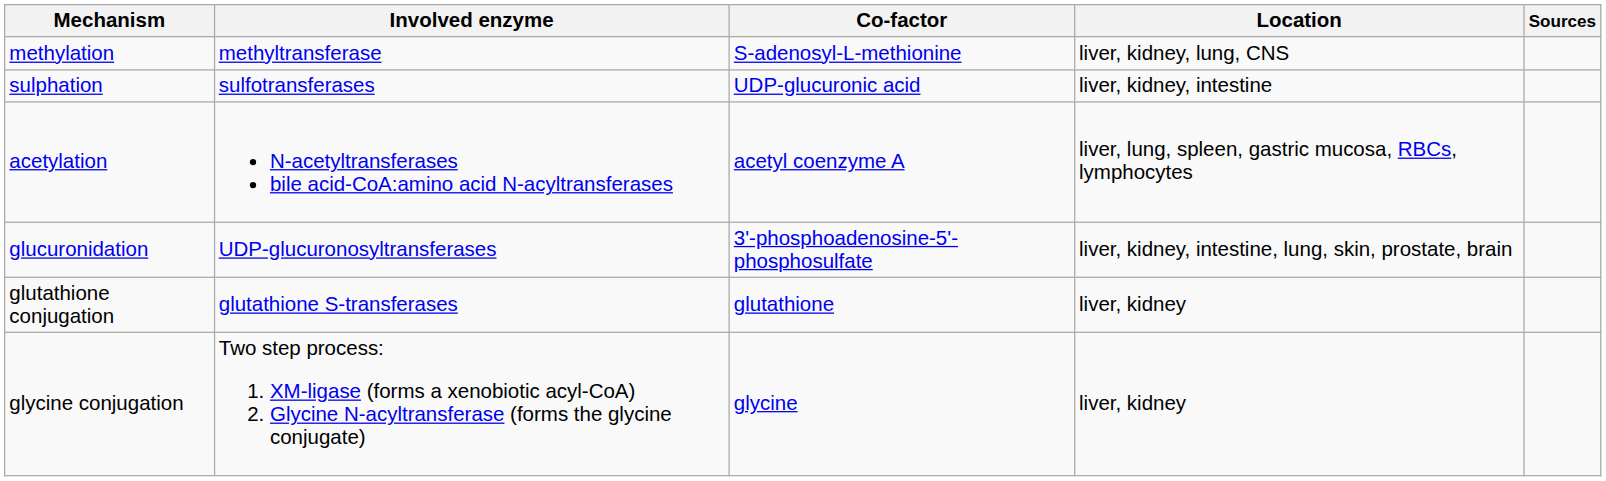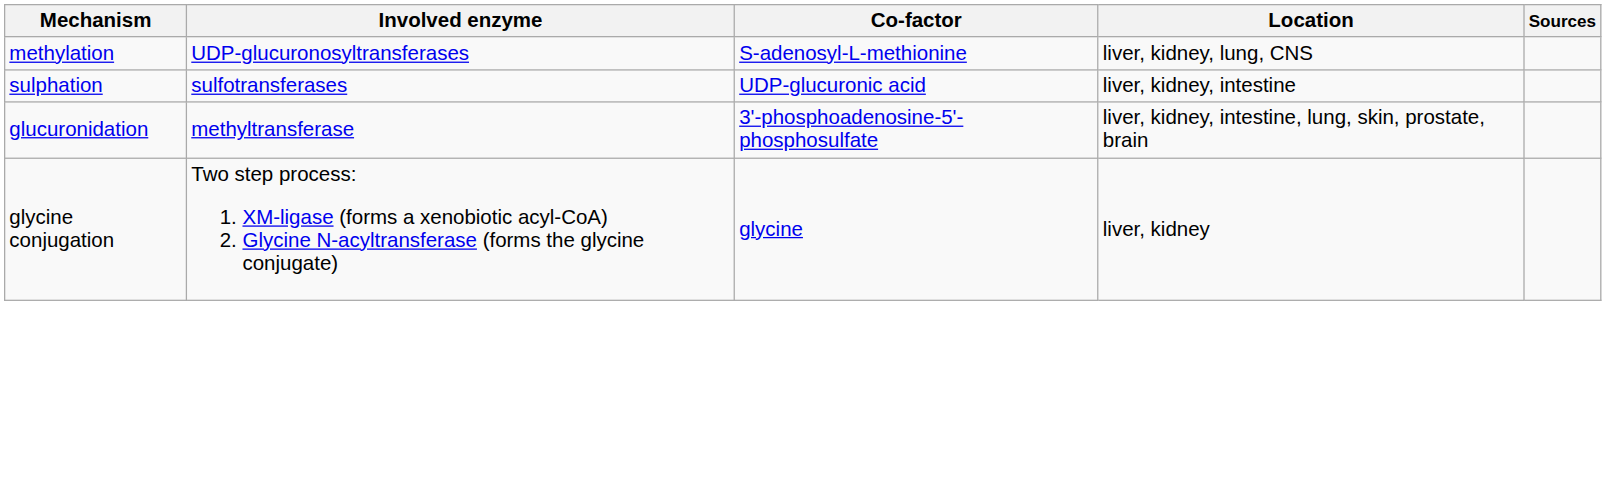(300, 53) methyltransferase -> (330, 53) UDP-glucuronosyltransferases
- row: (58, 161)
(358, 249) UDP-glucuronosyltransferases -> (273, 129) methyltransferase
- row: (62, 304)
